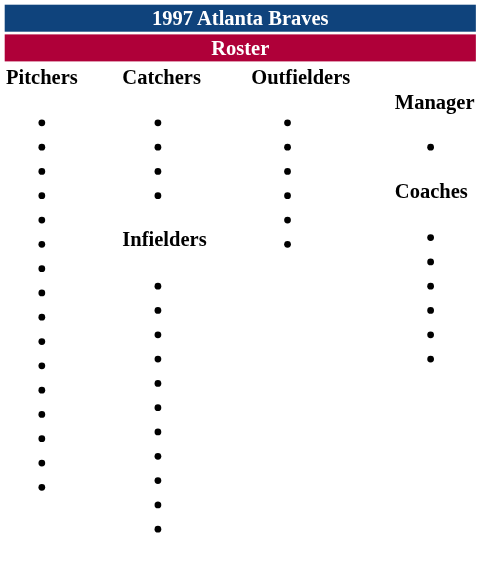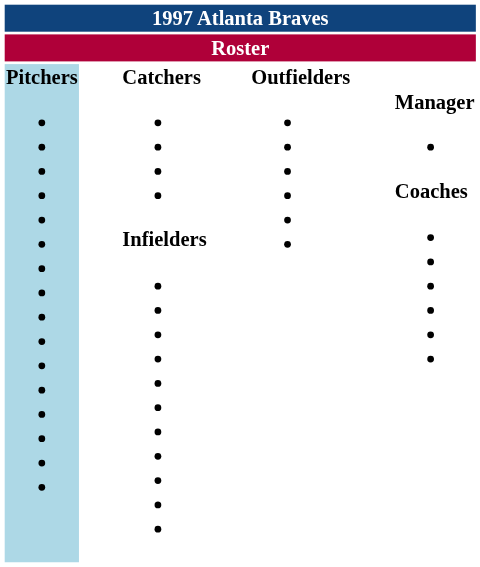(42, 282) no background -> (42, 282) lightblue background
